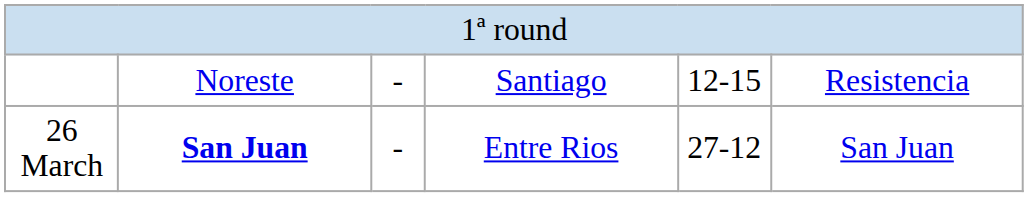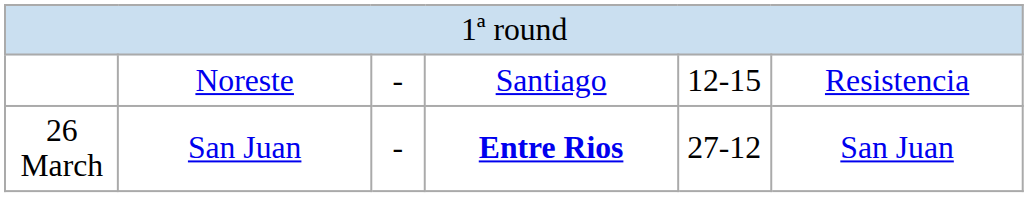(245, 147) bold -> (245, 147) normal
(551, 147) normal -> (551, 147) bold
